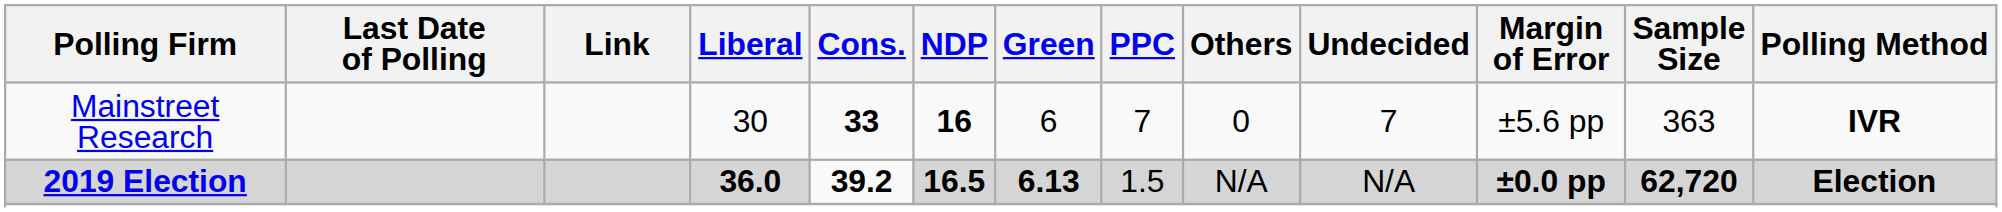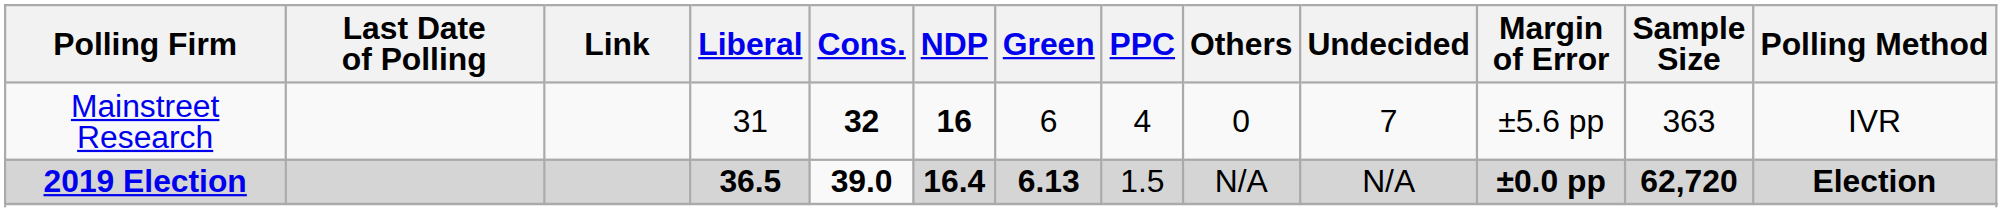(750, 121) 30 -> (750, 121) 31
(862, 121) 33 -> (862, 121) 32
(1142, 121) 7 -> (1142, 121) 4
(1874, 121) bold -> (1874, 121) normal
(750, 182) 36.0 -> (750, 182) 36.5
(862, 182) 39.2 -> (862, 182) 39.0
(954, 182) 16.5 -> (954, 182) 16.4
